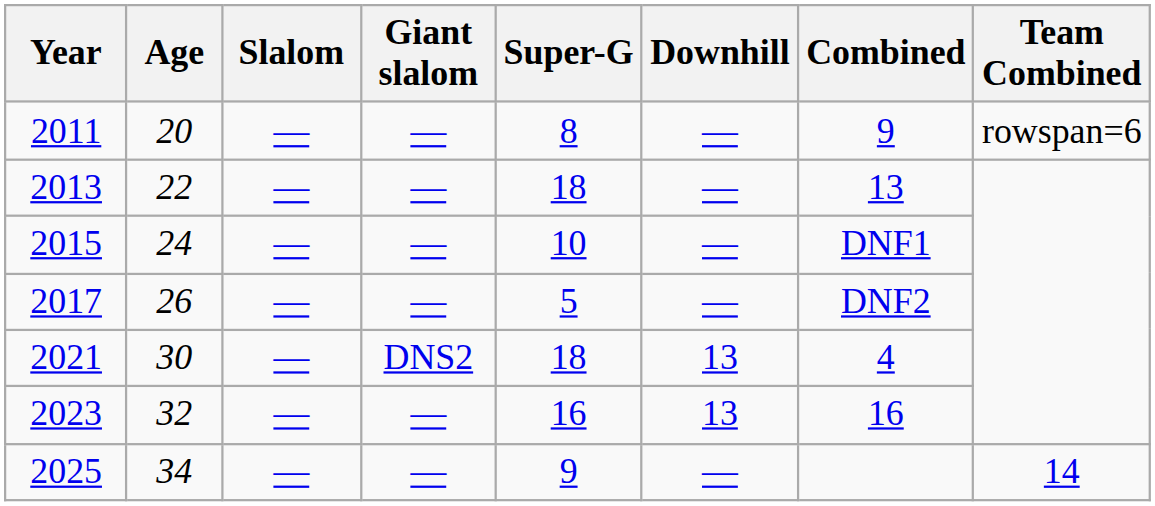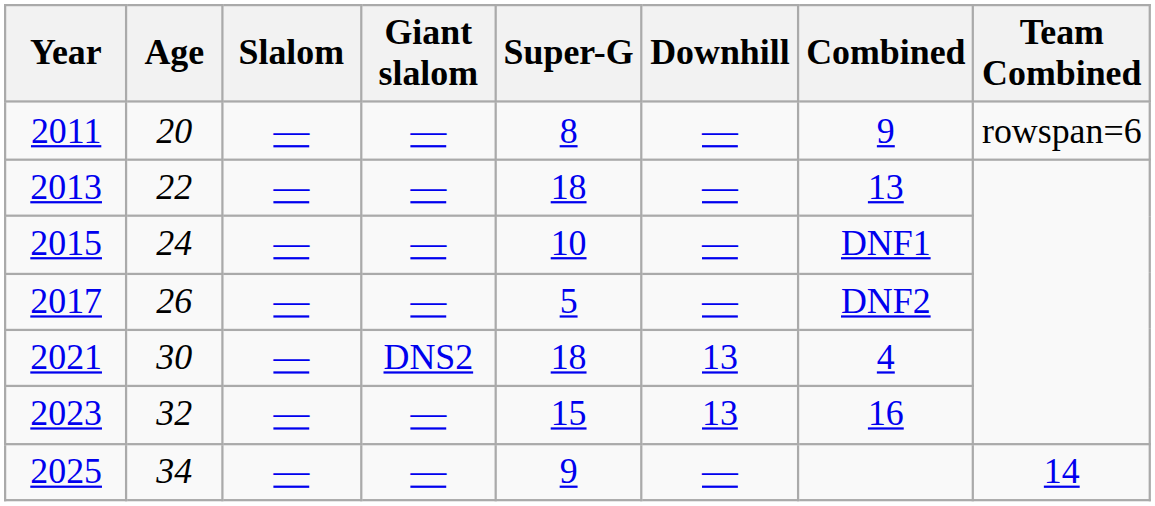(569, 414) 16 -> (569, 414) 15
